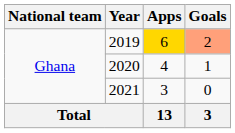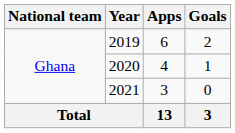(164, 41) gold background -> (164, 41) no background
(208, 41) lightsalmon background -> (208, 41) no background
